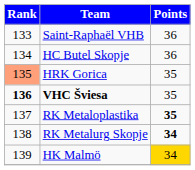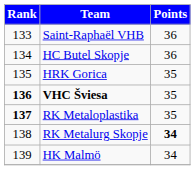(22, 74) lightsalmon background -> (22, 74) no background
(22, 114) normal -> (22, 114) bold
(170, 114) bold -> (170, 114) normal
(170, 154) gold background -> (170, 154) no background
